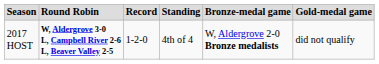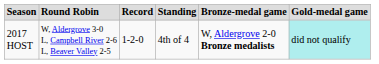(81, 39) bold -> (79, 40) normal
(325, 39) no background -> (321, 39) paleturquoise background
